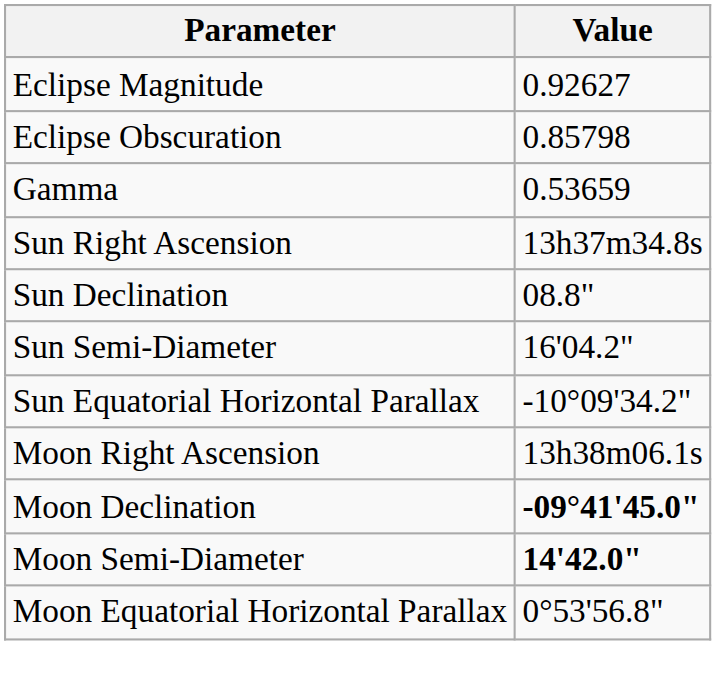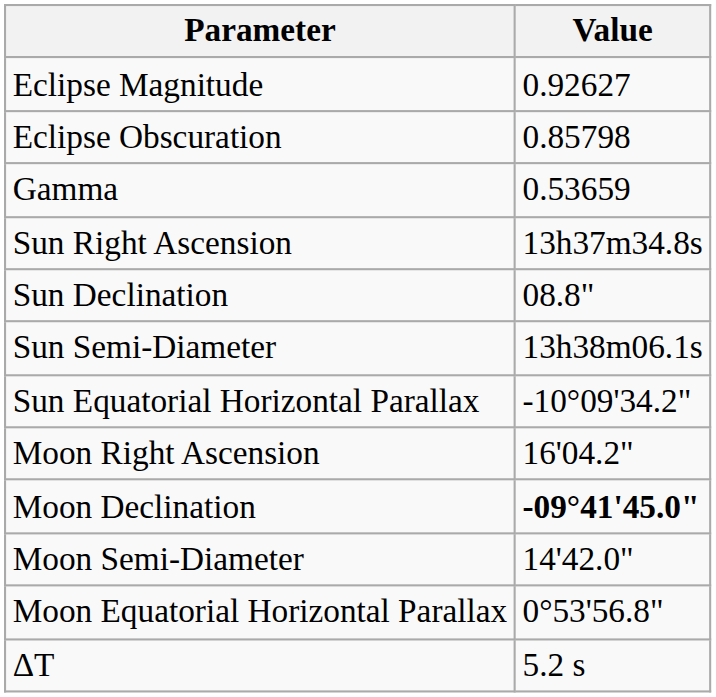(578, 347) 16'04.2" -> (613, 347) 13h38m06.1s
(613, 453) 13h38m06.1s -> (578, 453) 16'04.2"
(582, 558) bold -> (578, 558) normal
+ row: (34, 664)
